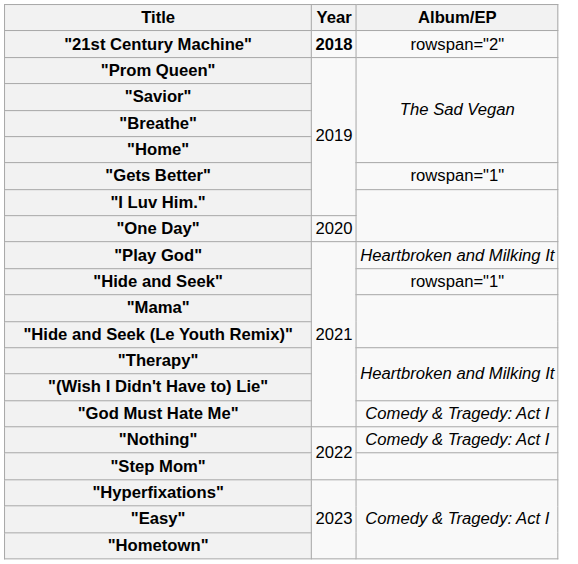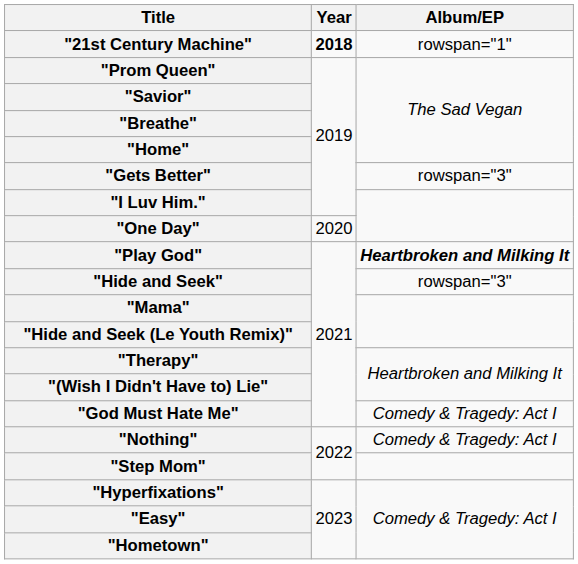(457, 44) rowspan="2" -> (465, 44) rowspan="1"
(457, 176) rowspan="1" -> (465, 176) rowspan="3"
(457, 255) normal -> (465, 255) bold
(457, 281) rowspan="1" -> (465, 281) rowspan="3"
